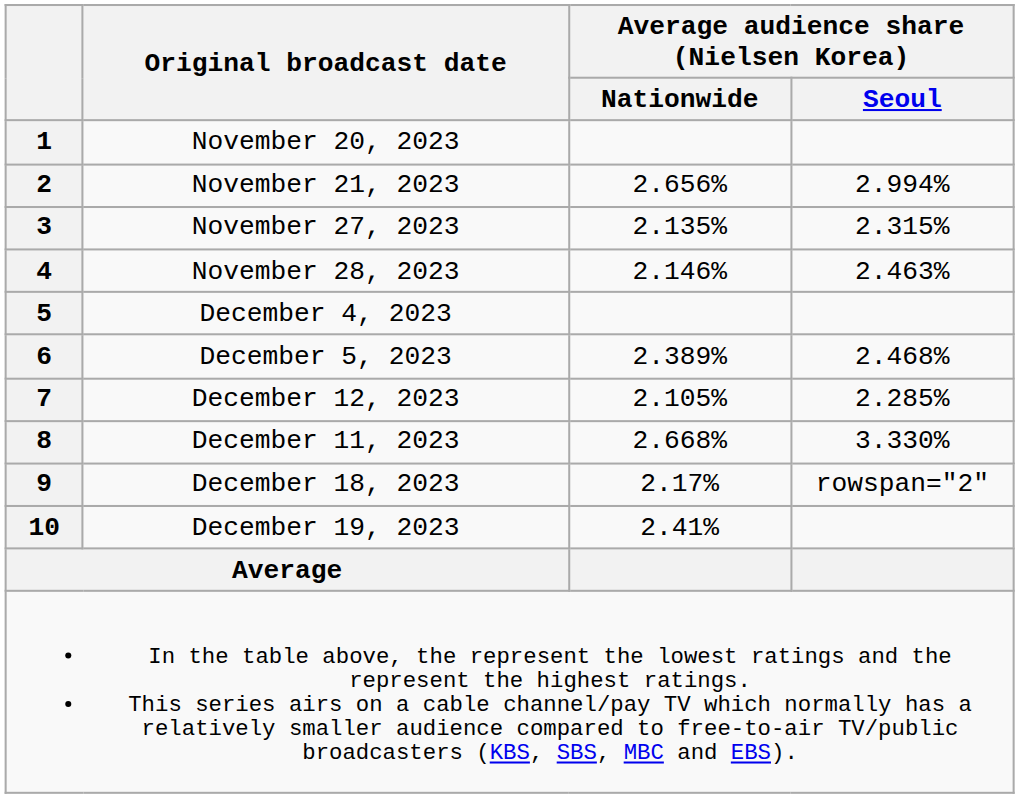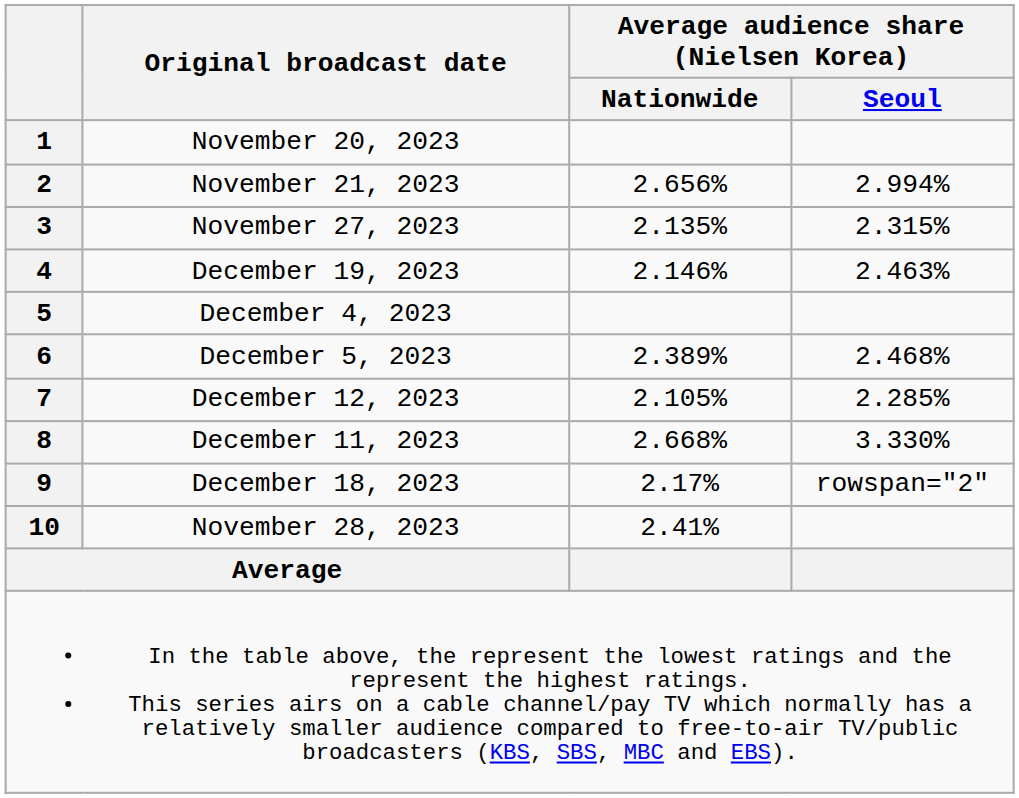(326, 271) November 28, 2023 -> (326, 271) December 19, 2023
(326, 527) December 19, 2023 -> (326, 527) November 28, 2023
